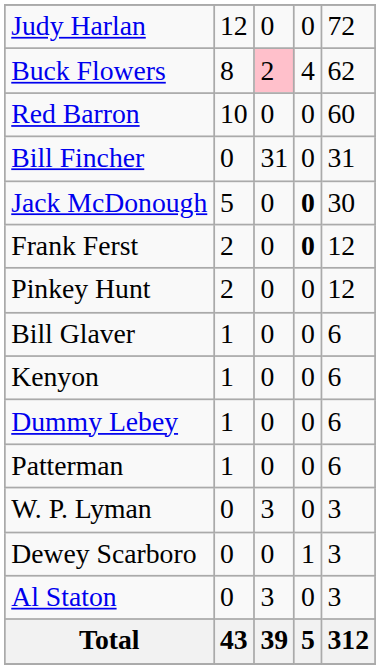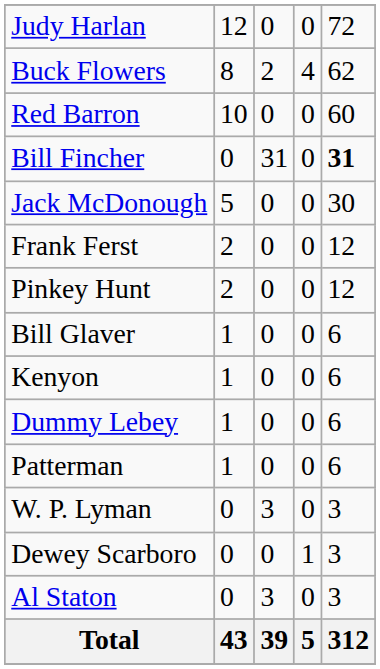(267, 70) pink background -> (267, 70) no background
(341, 158) normal -> (341, 158) bold
(308, 202) bold -> (308, 202) normal
(308, 245) bold -> (308, 245) normal
